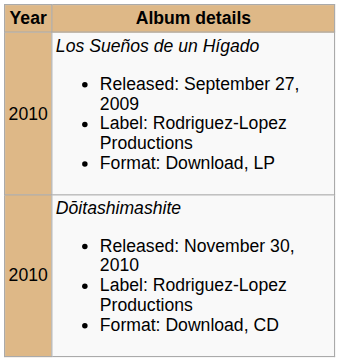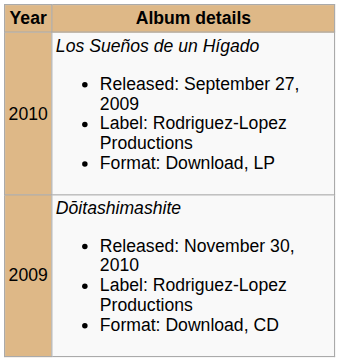(28, 275) 2010 -> (28, 275) 2009
